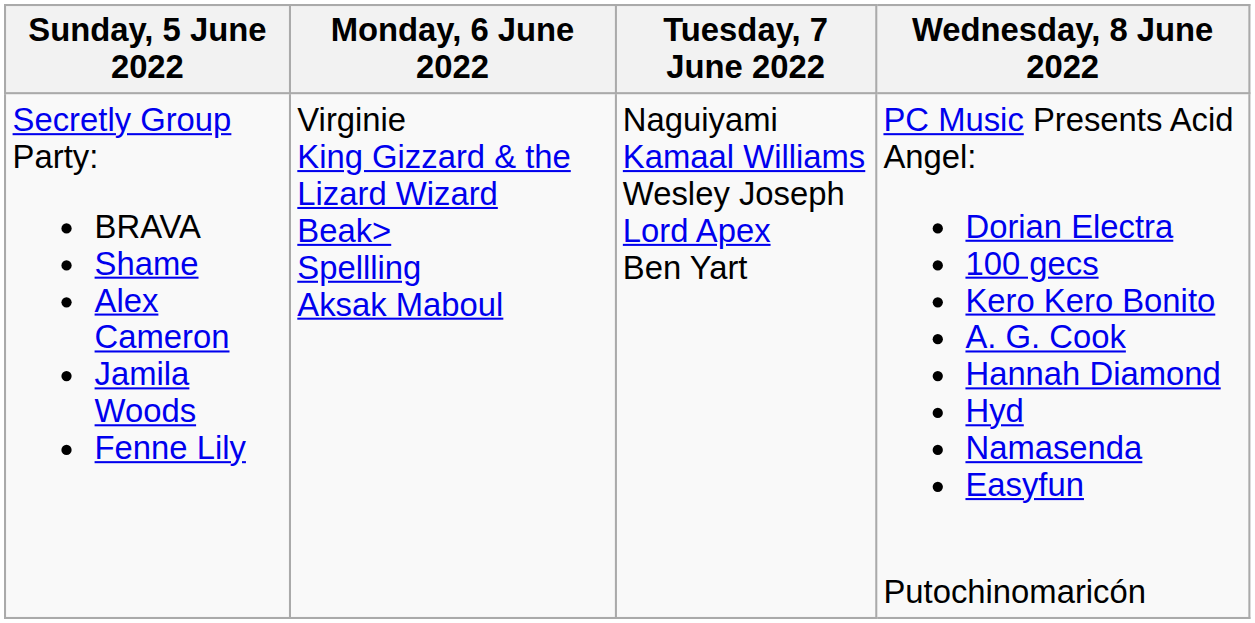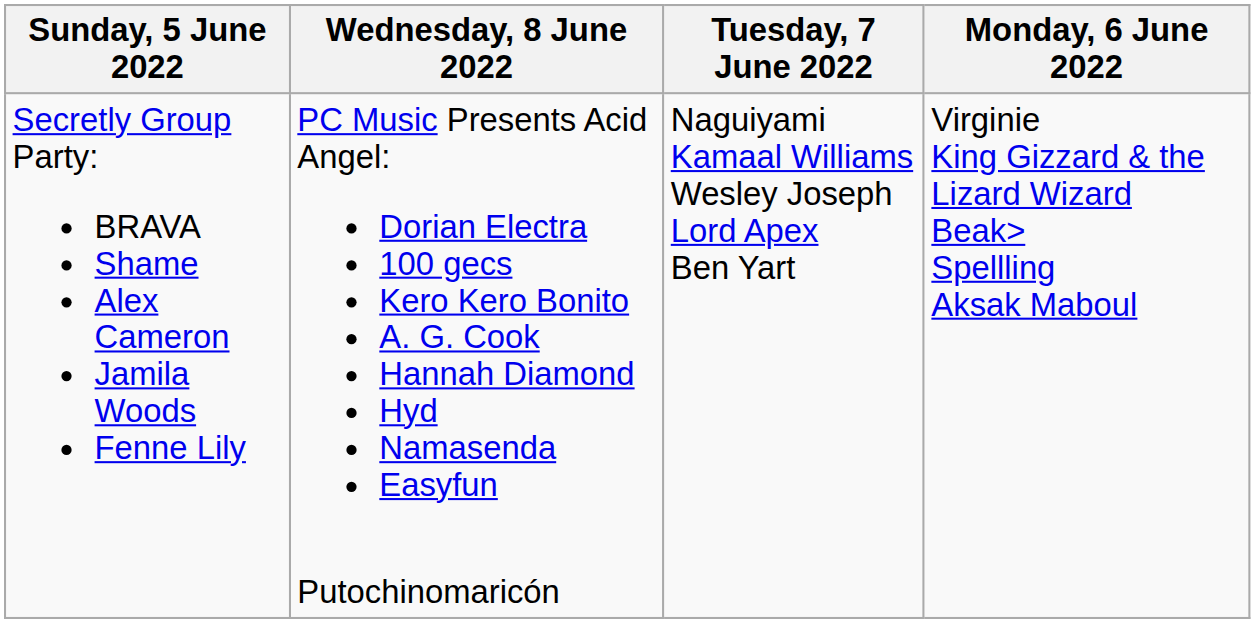columns swapped: (453, 48) <-> (1063, 48)
